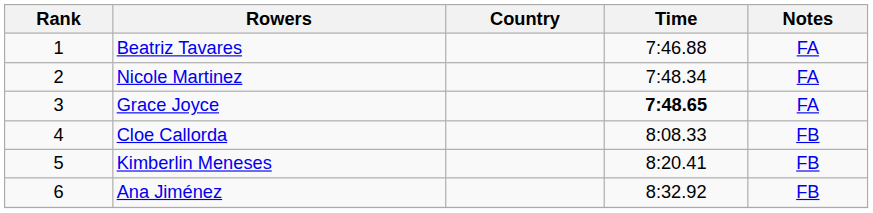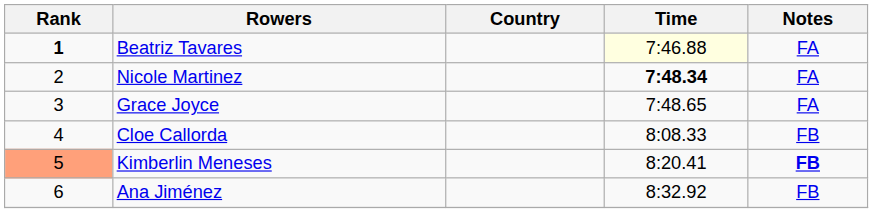(59, 47) normal -> (59, 47) bold
(676, 47) no background -> (676, 47) lightyellow background
(676, 76) normal -> (676, 76) bold
(676, 105) bold -> (676, 105) normal
(59, 163) no background -> (59, 163) lightsalmon background
(808, 163) normal -> (808, 163) bold
